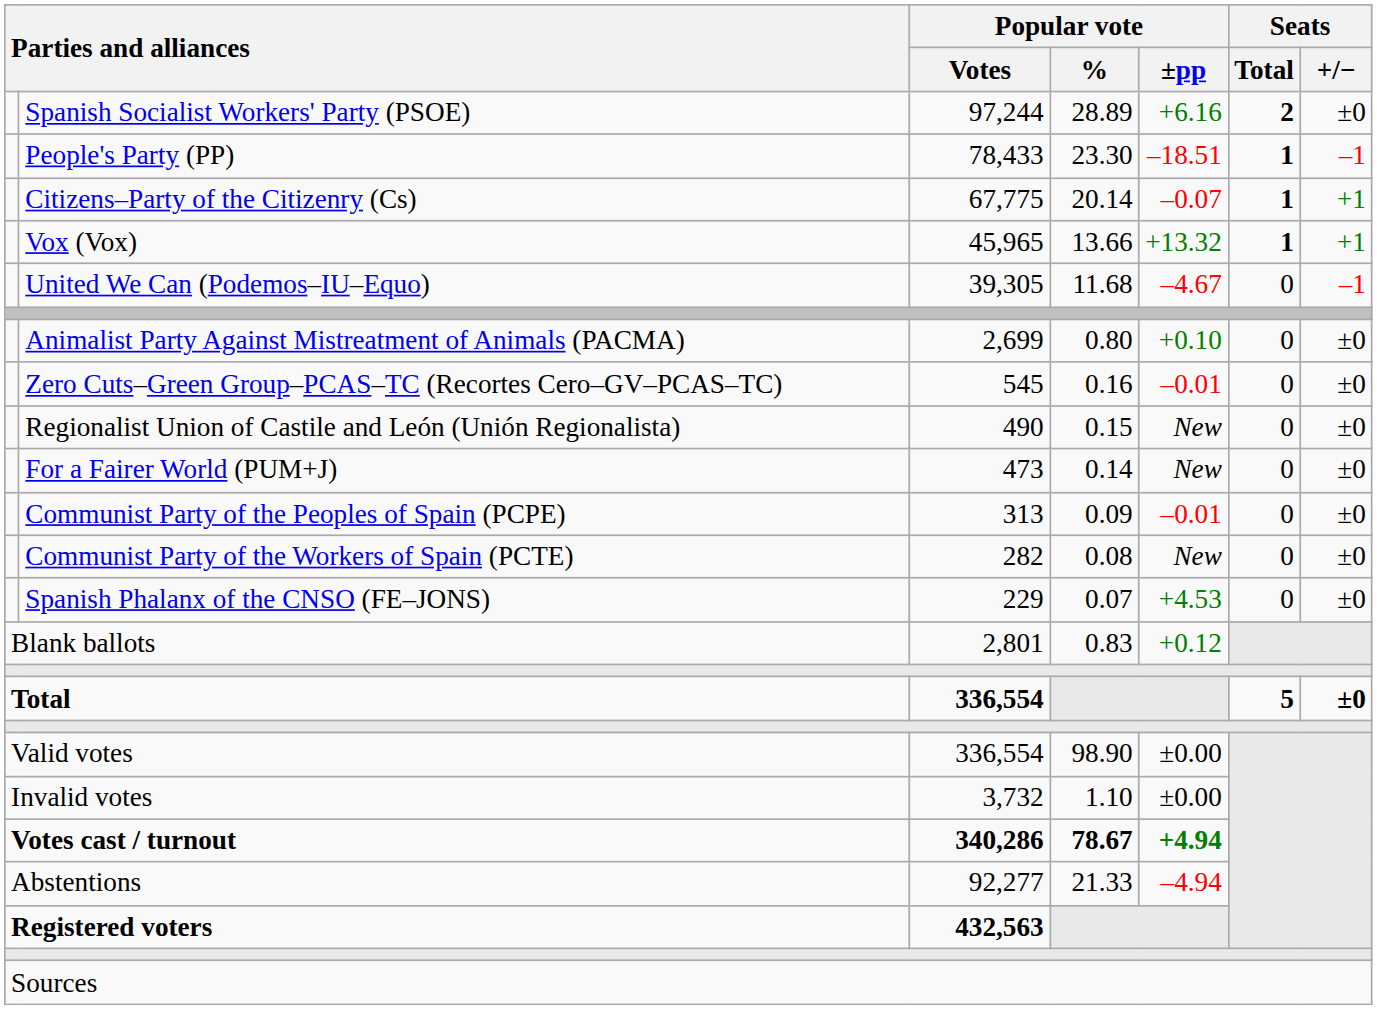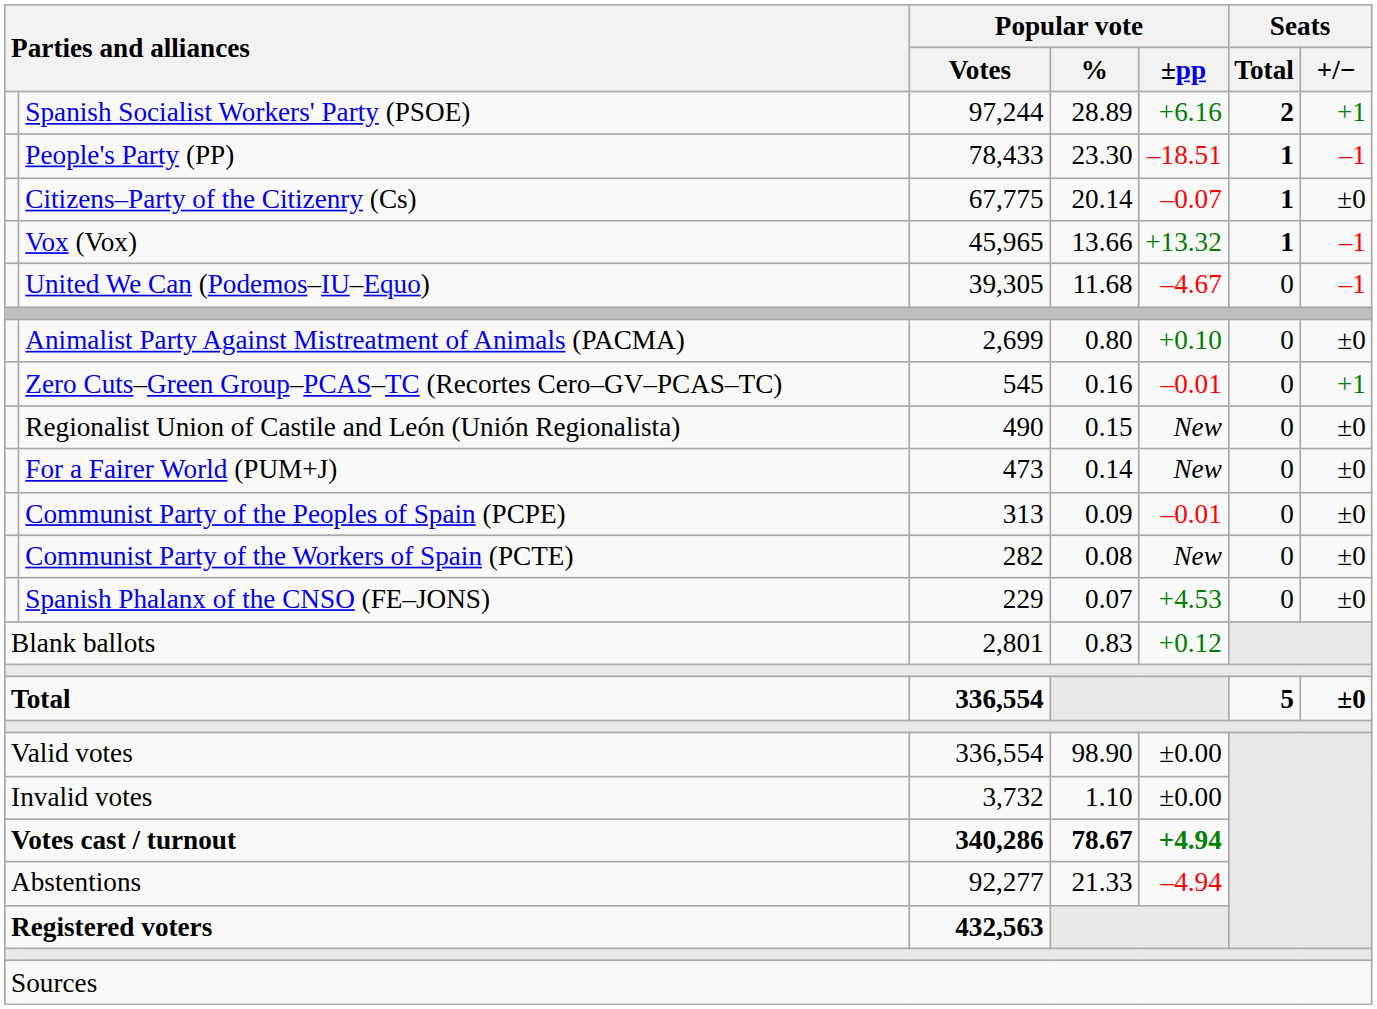(1352, 112) ±0 -> (1351, 112) +1
(1351, 198) +1 -> (1352, 198) ±0
(1351, 241) +1 -> (1352, 241) –1
(1352, 383) ±0 -> (1351, 383) +1
